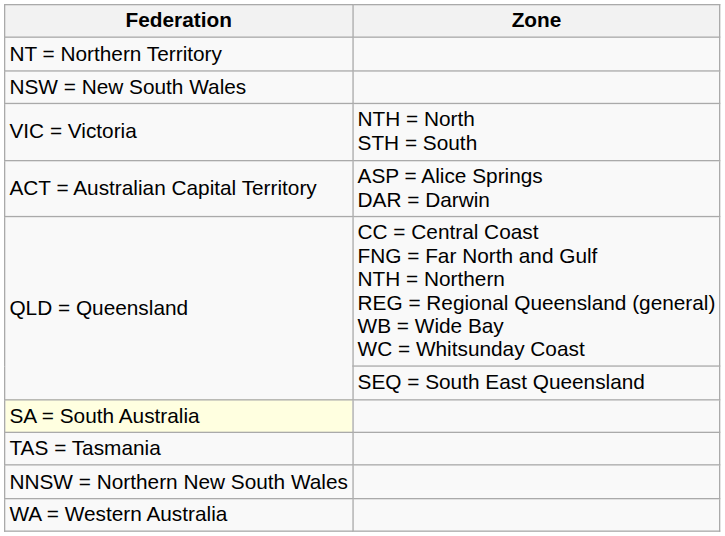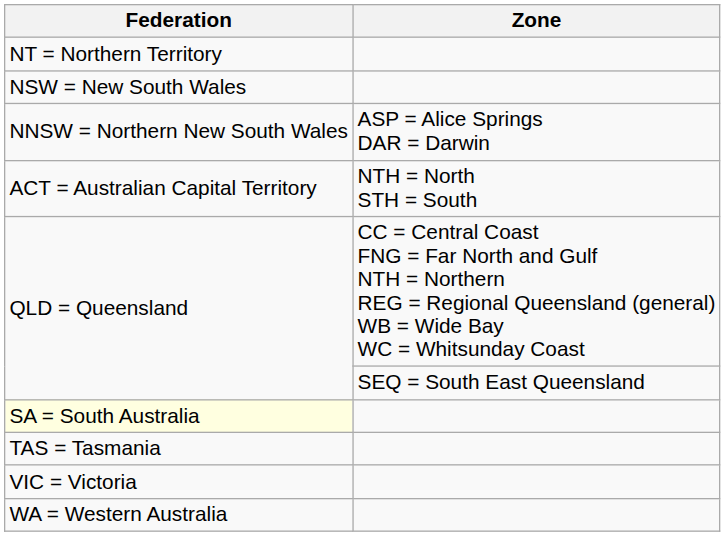(73, 131) VIC = Victoria -> (179, 131) NNSW = Northern New South Wales
(417, 131) NTH = North STH = South -> (450, 131) ASP = Alice Springs DAR = Darwin
(450, 188) ASP = Alice Springs DAR = Darwin -> (417, 188) NTH = North STH = South
(179, 481) NNSW = Northern New South Wales -> (73, 481) VIC = Victoria
